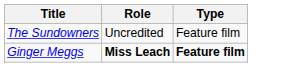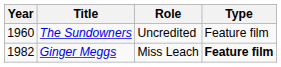+ column: (21, 14)
(138, 52) bold -> (168, 52) normal
